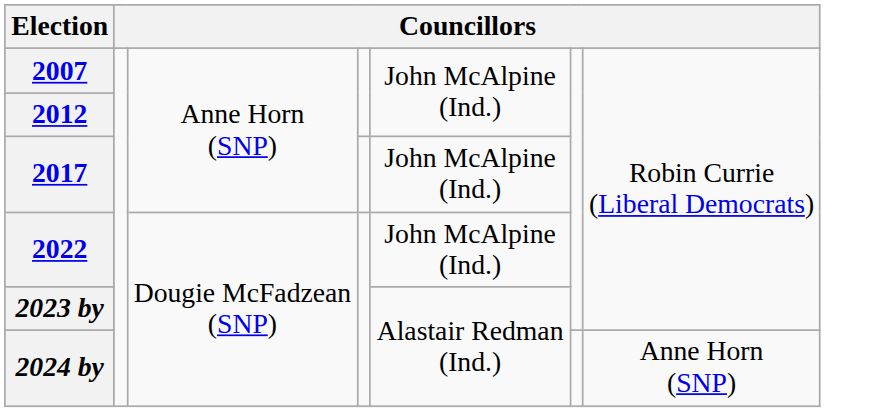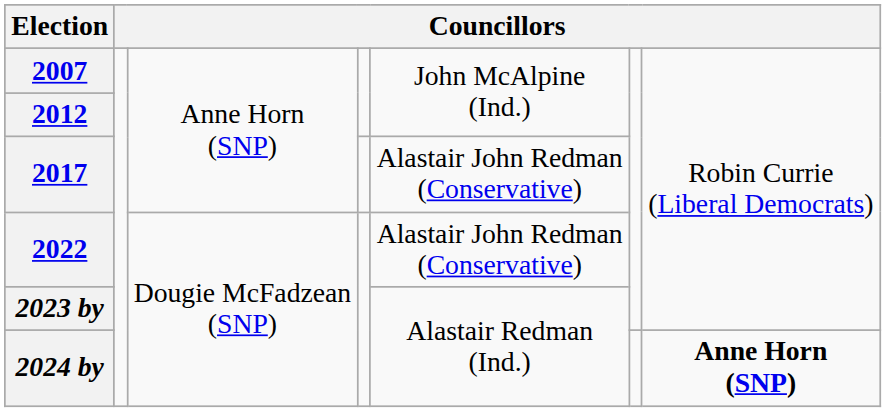(470, 173) John McAlpine (Ind.) -> (500, 173) Alastair John Redman (Conservative)
(470, 248) John McAlpine (Ind.) -> (500, 248) Alastair John Redman (Conservative)
(702, 367) normal -> (761, 367) bold
